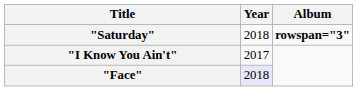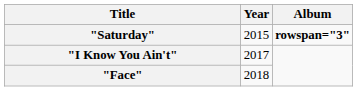(256, 34) 2018 -> (256, 34) 2015
(256, 75) lavender background -> (256, 75) no background
